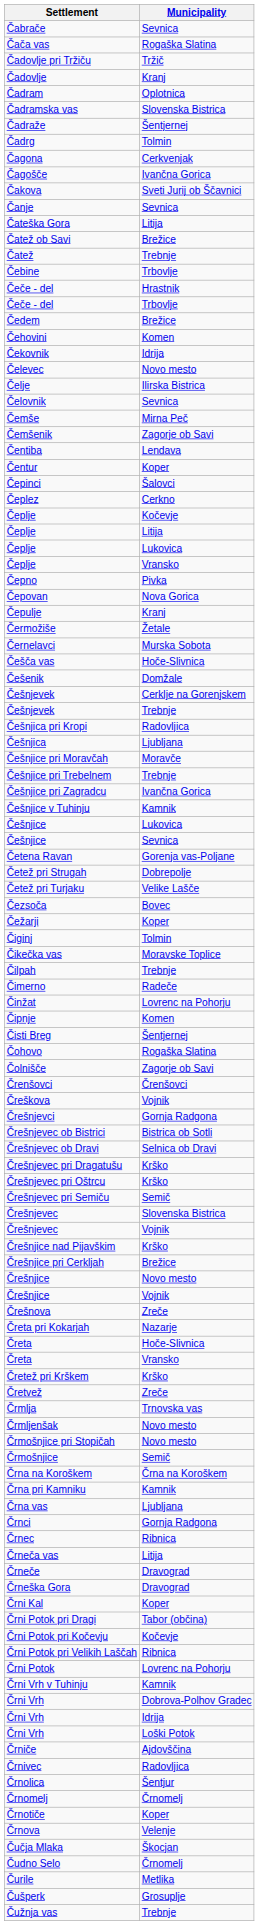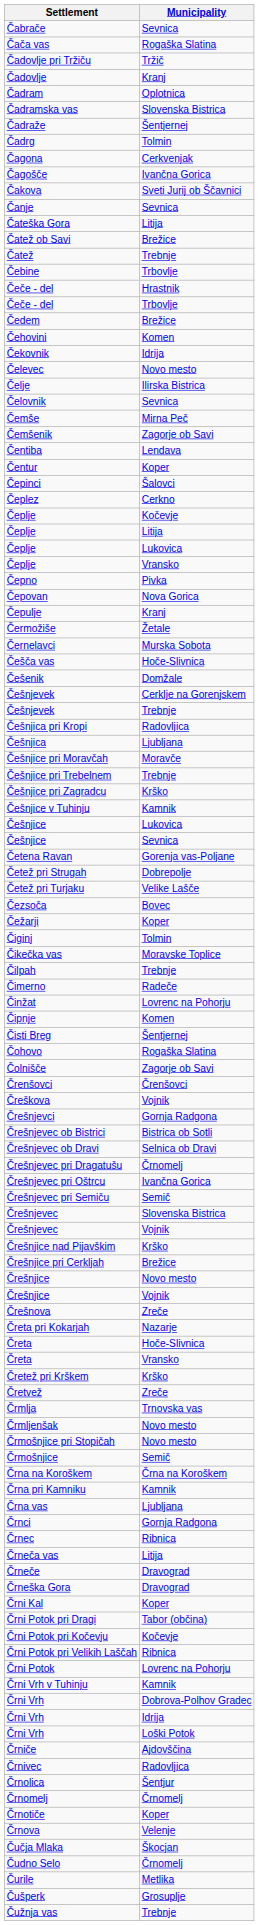(176, 792) Ivančna Gorica -> (155, 792) Krško
(155, 1165) Krško -> (162, 1165) Črnomelj
(155, 1181) Krško -> (176, 1181) Ivančna Gorica
